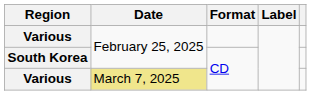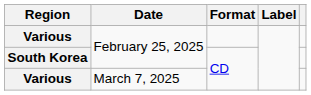(137, 79) khaki background -> (137, 79) no background
